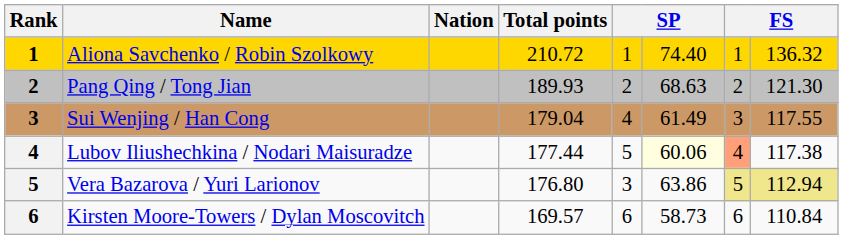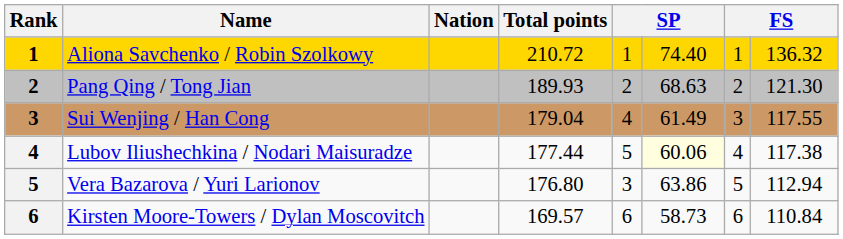(738, 151) lightsalmon background -> (738, 151) no background
(738, 184) khaki background -> (738, 184) no background
(794, 184) khaki background -> (794, 184) no background
